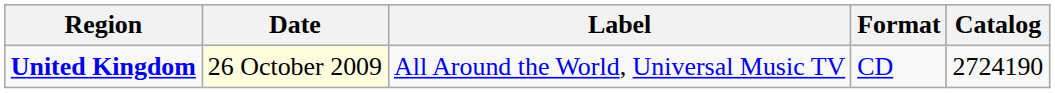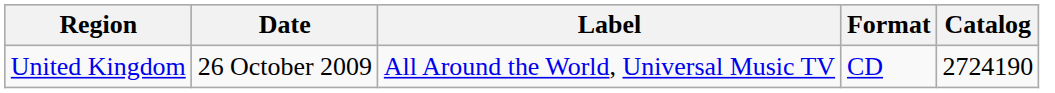(103, 66) bold -> (98, 66) normal
(295, 66) lightyellow background -> (285, 66) no background
